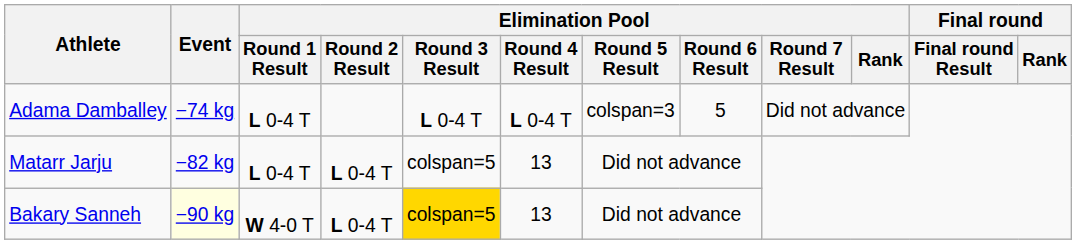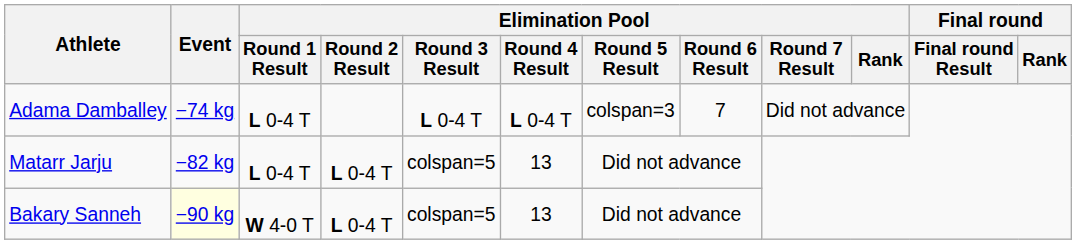(720, 110) 5 -> (720, 110) 7
(451, 214) gold background -> (451, 214) no background
